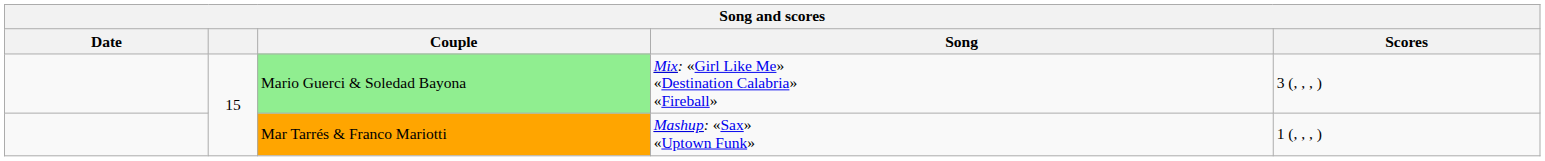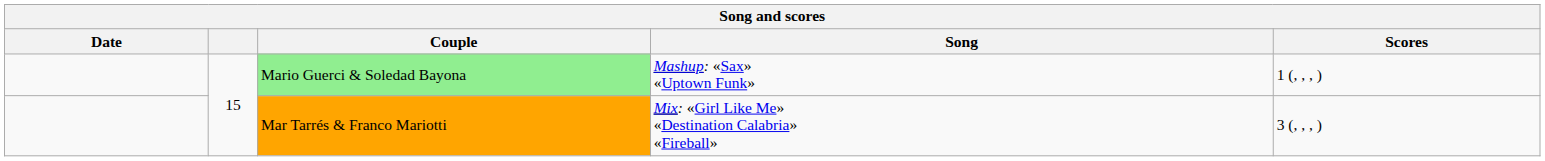(725, 83) Mix: «Girl Like Me» «Destination Calabria» «Fireball» -> (704, 74) Mashup: «Sax» «Uptown Funk»
(1299, 83) 3 (, , , ) -> (1299, 74) 1 (, , , )
(704, 134) Mashup: «Sax» «Uptown Funk» -> (725, 125) Mix: «Girl Like Me» «Destination Calabria» «Fireball»
(1299, 134) 1 (, , , ) -> (1299, 125) 3 (, , , )
